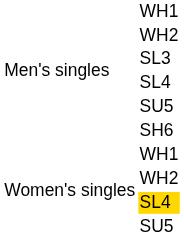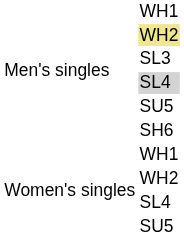(159, 35) no background -> (159, 35) khaki background
(155, 82) no background -> (155, 82) lightgrey background
(155, 202) gold background -> (155, 202) no background
